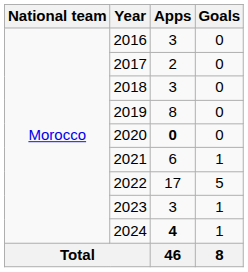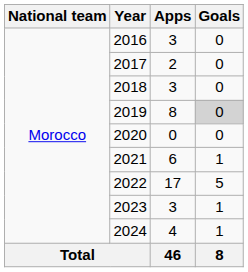(219, 111) no background -> (219, 111) lightgrey background
(173, 135) bold -> (173, 135) normal
(173, 231) bold -> (173, 231) normal
